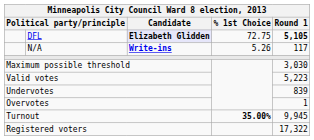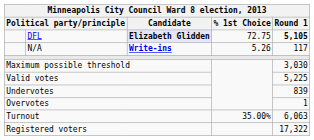(296, 79) 5,223 -> (296, 79) 5,225
(256, 117) bold -> (256, 117) normal
(296, 117) 9,945 -> (296, 117) 6,063
